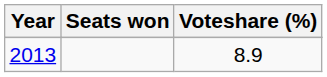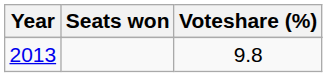(248, 54) 8.9 -> (248, 54) 9.8
